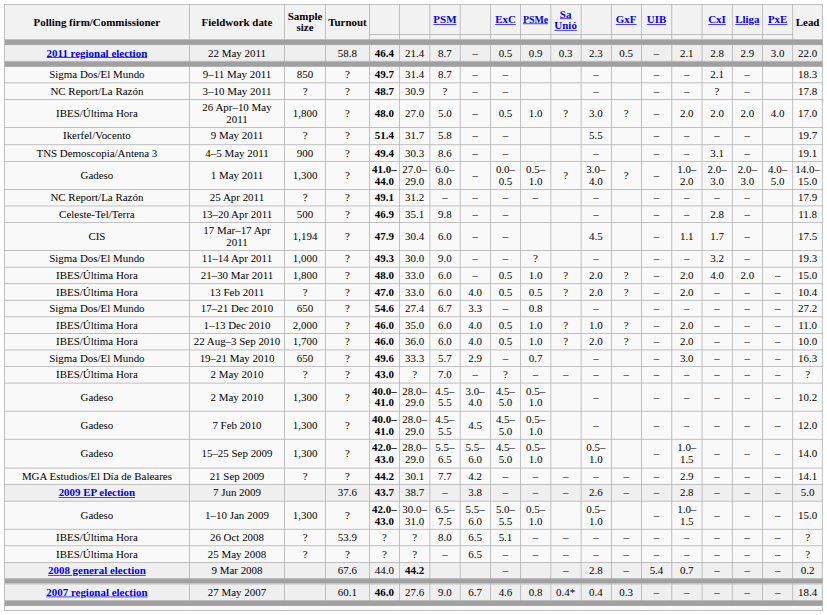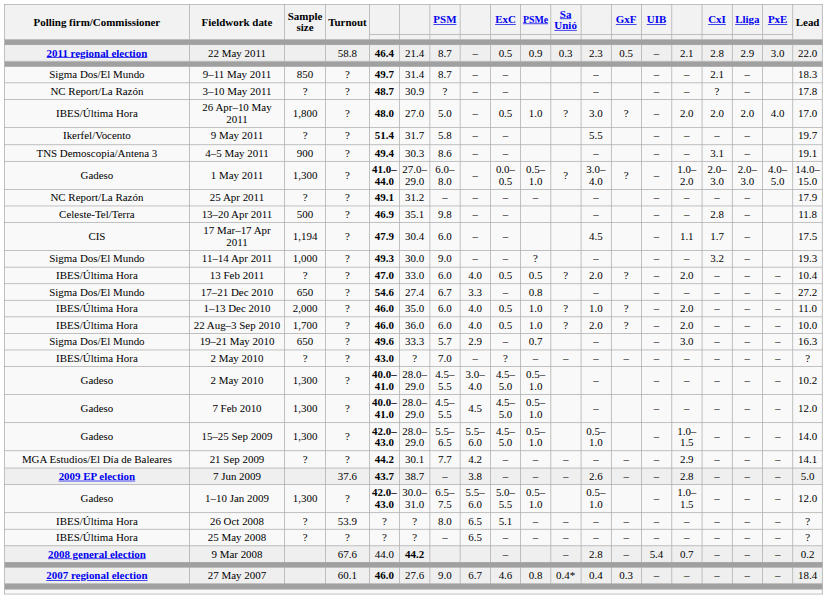- row: (97, 275)
(808, 515) 15.0 -> (808, 498) 12.0
